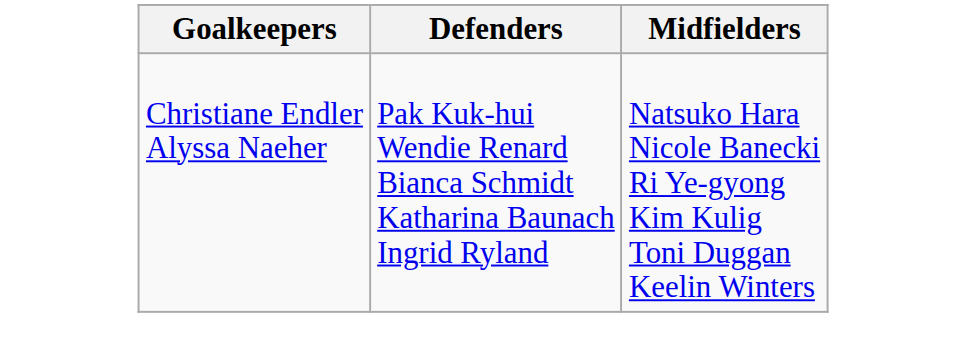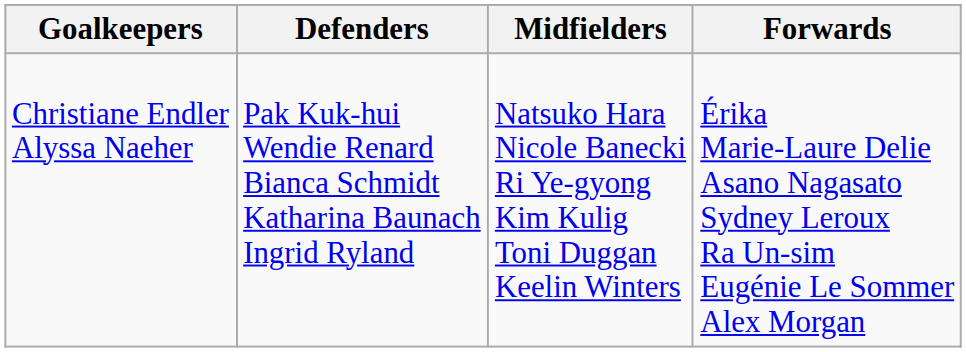+ column: (827, 28)
